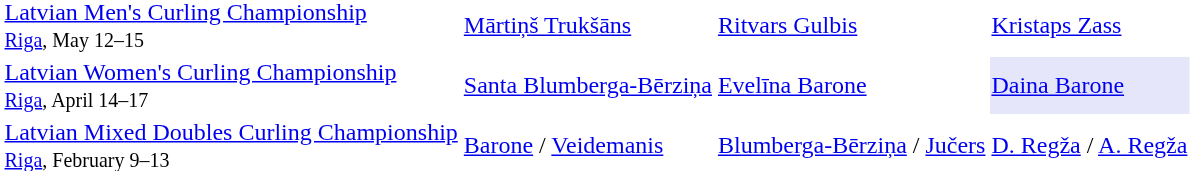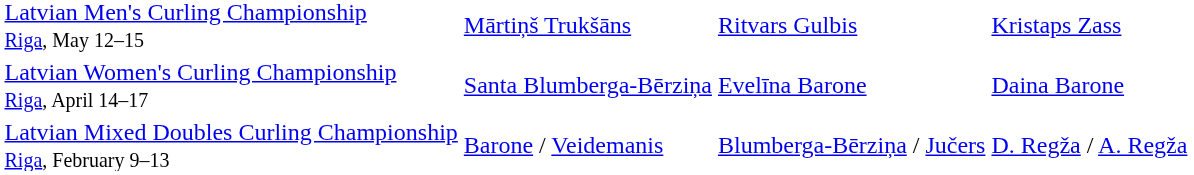(1058, 85) lavender background -> (1058, 85) no background
